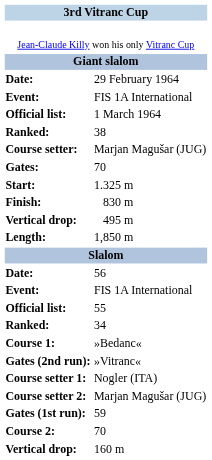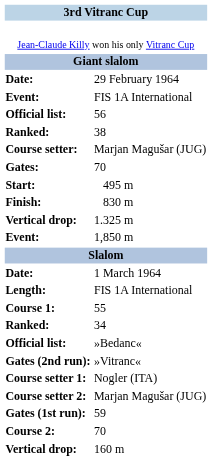(128, 114) 1 March 1964 -> (100, 114) 56
(114, 185) 1.325 m -> (114, 185) 495 m
(114, 220) 495 m -> (114, 220) 1.325 m
(26, 238) Length: -> (22, 238) Event:
(100, 273) 56 -> (128, 273) 1 March 1964
(22, 290) Event: -> (26, 290) Length:
(36, 308) Official list: -> (30, 308) Course 1:
(30, 343) Course 1: -> (36, 343) Official list:
